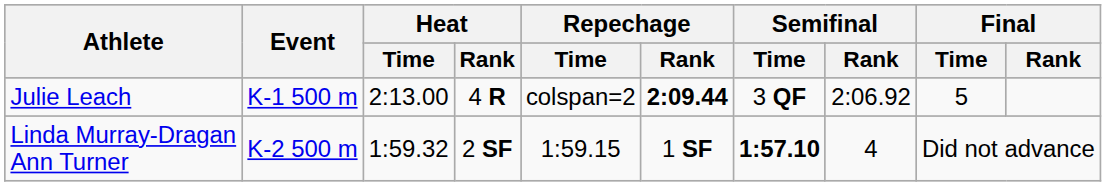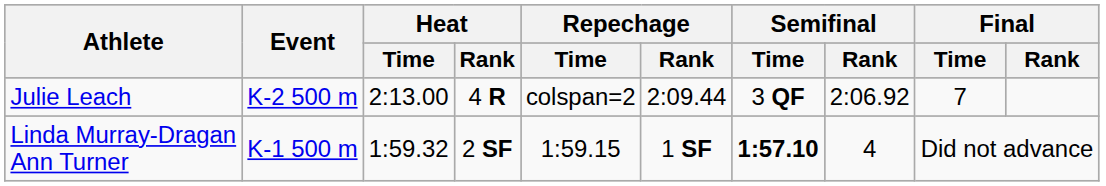(302, 98) K-1 500 m -> (302, 98) K-2 500 m
(687, 98) bold -> (687, 98) normal
(961, 98) 5 -> (960, 98) 7
(302, 149) K-2 500 m -> (302, 149) K-1 500 m
